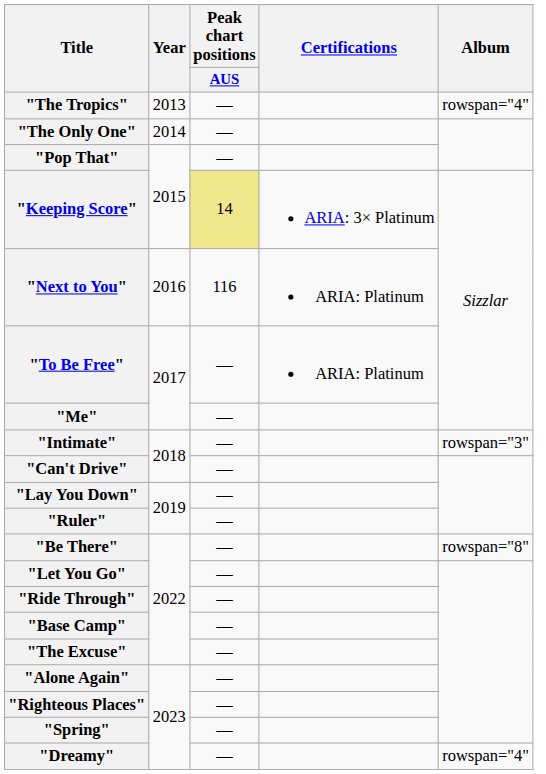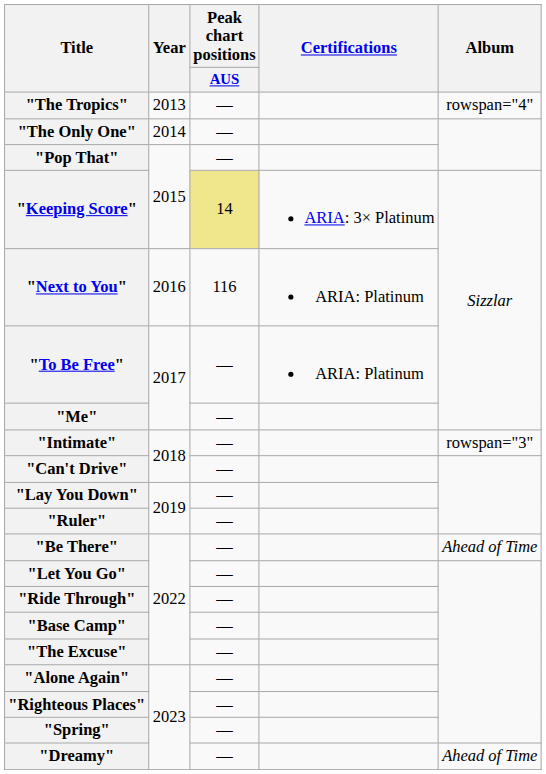(486, 547) rowspan="8" -> (490, 547) Ahead of Time
(486, 756) rowspan="4" -> (490, 756) Ahead of Time
